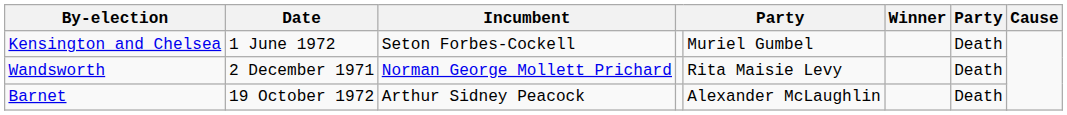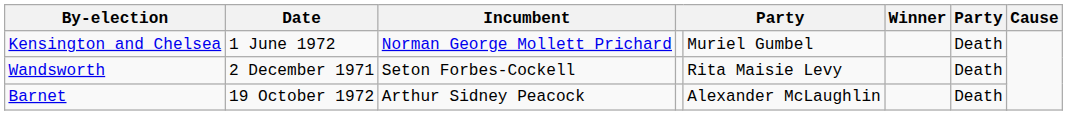(478, 44) Seton Forbes-Cockell -> (527, 44) Norman George Mollett Prichard
(527, 70) Norman George Mollett Prichard -> (478, 70) Seton Forbes-Cockell
